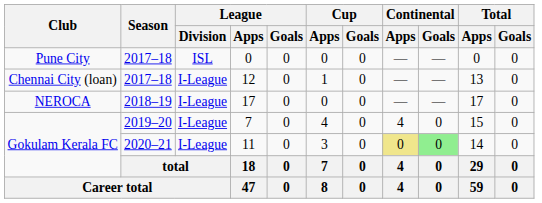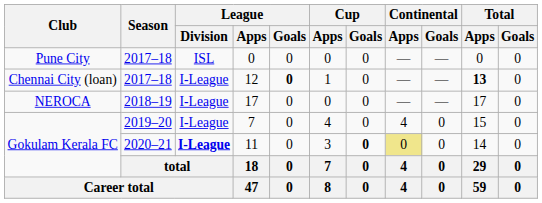(286, 79) normal -> (290, 79) bold
(477, 79) normal -> (480, 79) bold
(203, 144) normal -> (204, 144) bold
(363, 144) normal -> (366, 144) bold
(439, 144) lightgreen background -> (442, 144) no background
